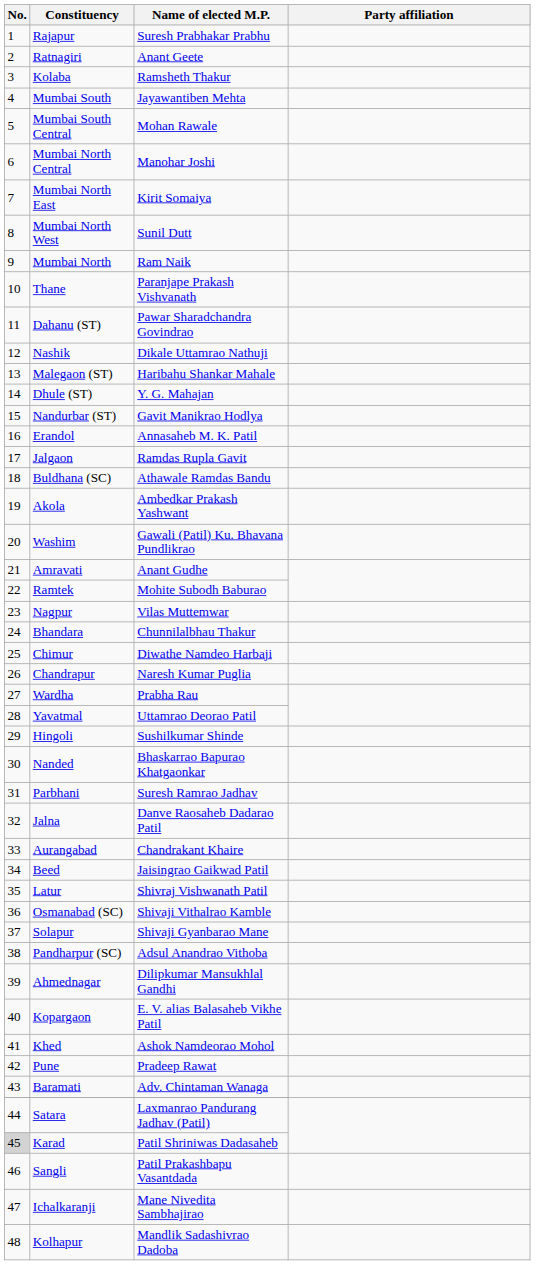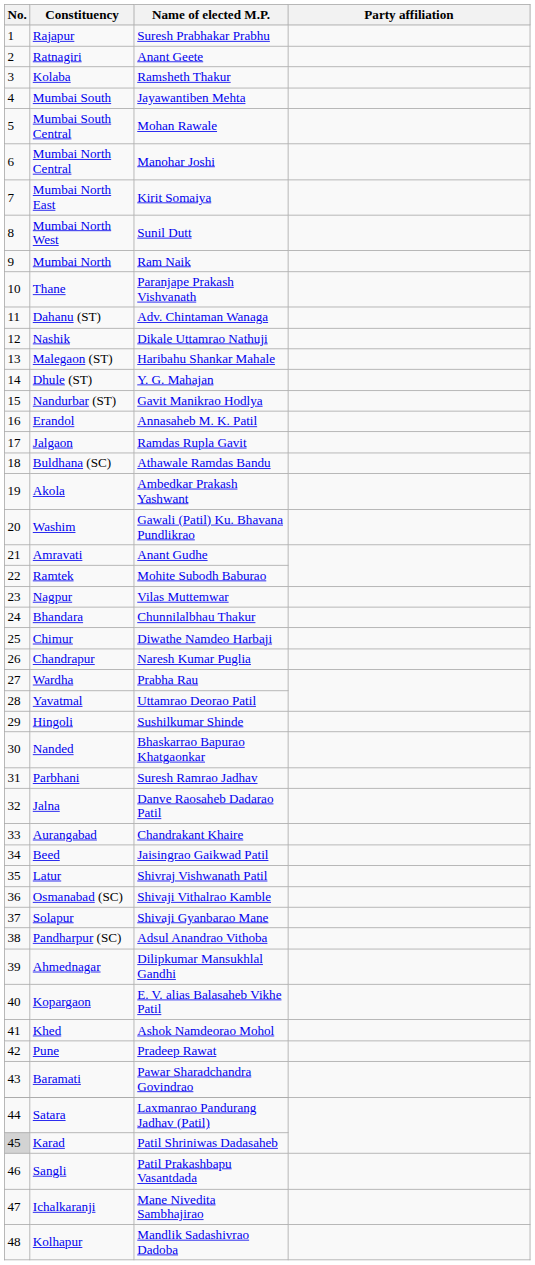(194, 324) Pawar Sharadchandra Govindrao -> (203, 317) Adv. Chintaman Wanaga
(203, 1086) Adv. Chintaman Wanaga -> (194, 1079) Pawar Sharadchandra Govindrao
